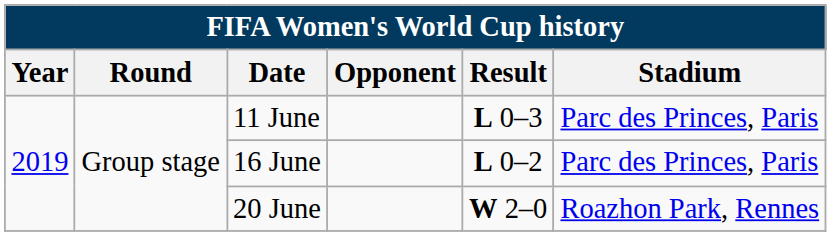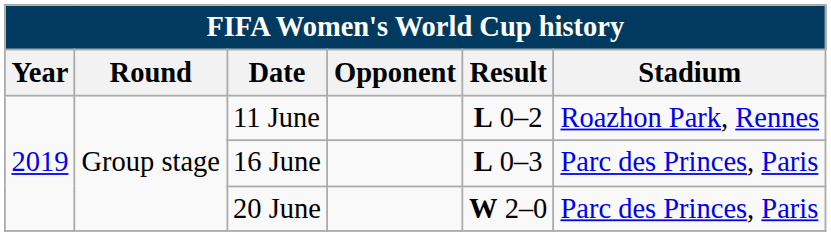(508, 117) L 0–3 -> (508, 117) L 0–2
(689, 117) Parc des Princes, Paris -> (690, 117) Roazhon Park, Rennes
(508, 162) L 0–2 -> (508, 162) L 0–3
(690, 207) Roazhon Park, Rennes -> (689, 207) Parc des Princes, Paris
